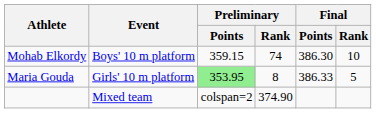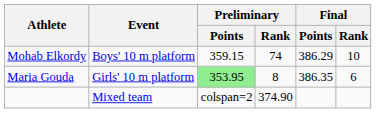(316, 56) 386.30 -> (316, 56) 386.29
(316, 77) 386.33 -> (316, 77) 386.35
(354, 77) 5 -> (354, 77) 6
